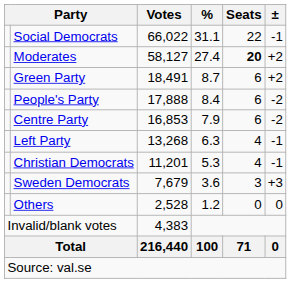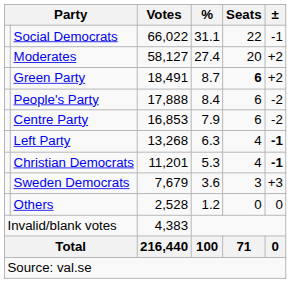(254, 57) bold -> (254, 57) normal
(258, 78) normal -> (258, 78) bold
(277, 141) normal -> (277, 141) bold
(277, 162) normal -> (277, 162) bold
